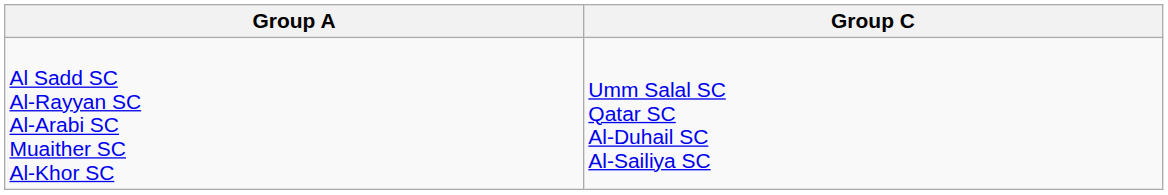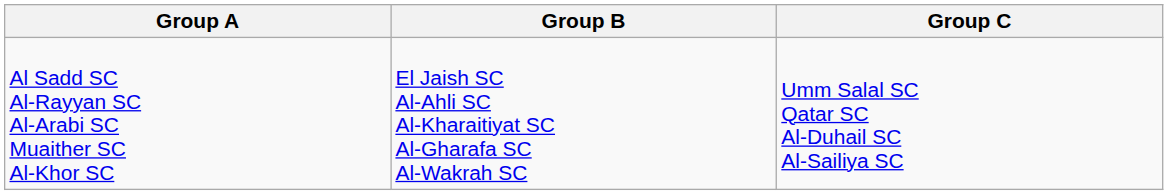+ column: (584, 21)
